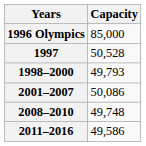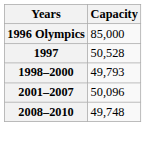(114, 92) 50,086 -> (114, 92) 50,096
- row: (46, 131)
